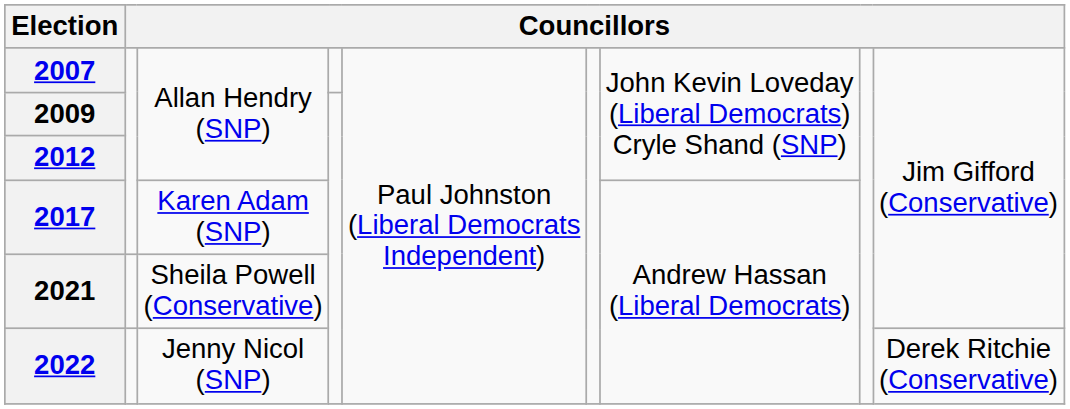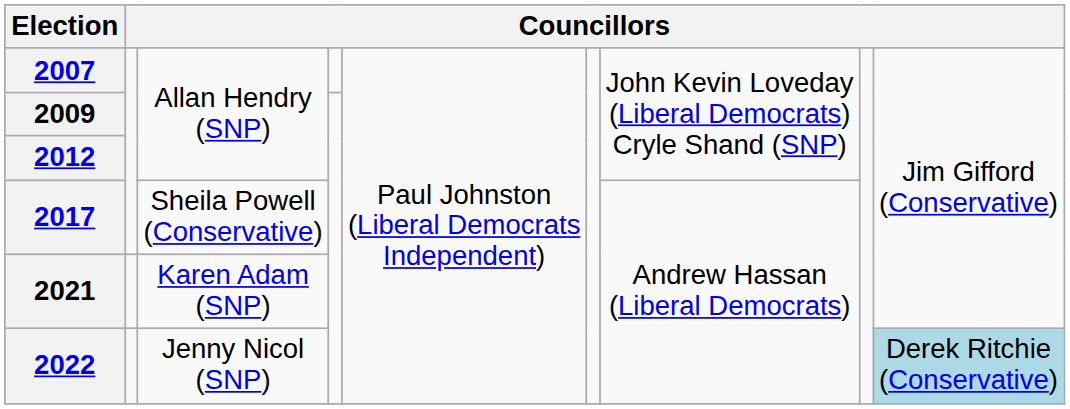(233, 216) Karen Adam (SNP) -> (233, 216) Sheila Powell (Conservative)
(233, 290) Sheila Powell (Conservative) -> (233, 290) Karen Adam (SNP)
(968, 365) no background -> (968, 365) lightblue background
